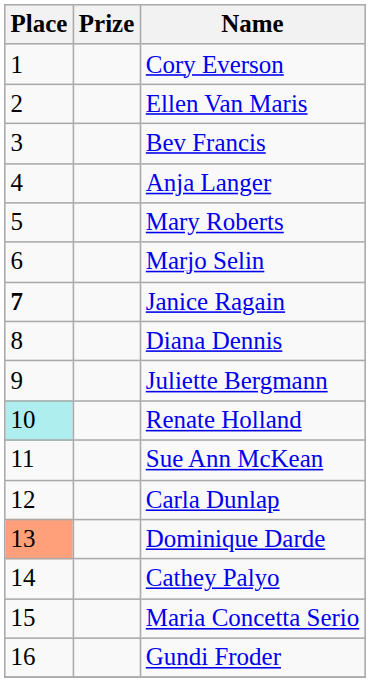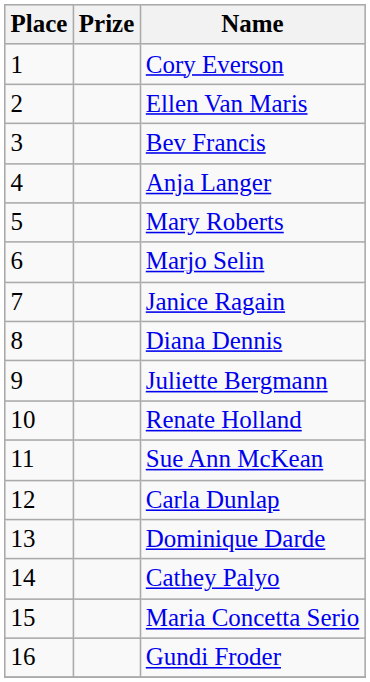(17, 301) bold -> (17, 301) normal
(23, 420) paleturquoise background -> (23, 420) no background
(23, 538) lightsalmon background -> (23, 538) no background
